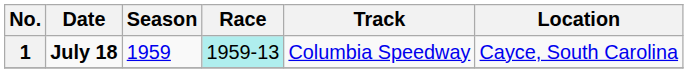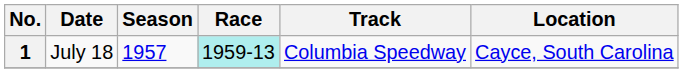(84, 51) bold -> (82, 51) normal
(149, 51) 1959 -> (144, 51) 1957
